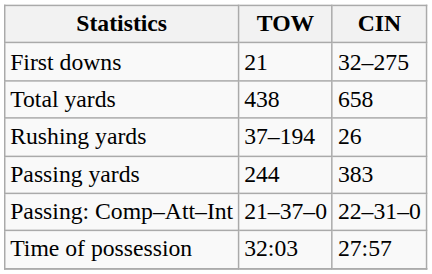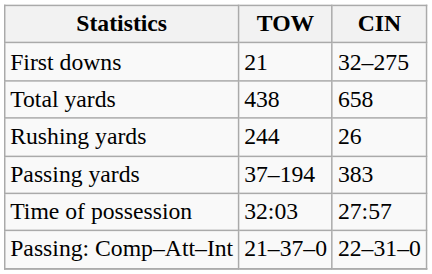(280, 136) 37–194 -> (262, 136) 244
(262, 174) 244 -> (280, 174) 37–194
rows swapped: (122, 211) <-> (101, 249)
